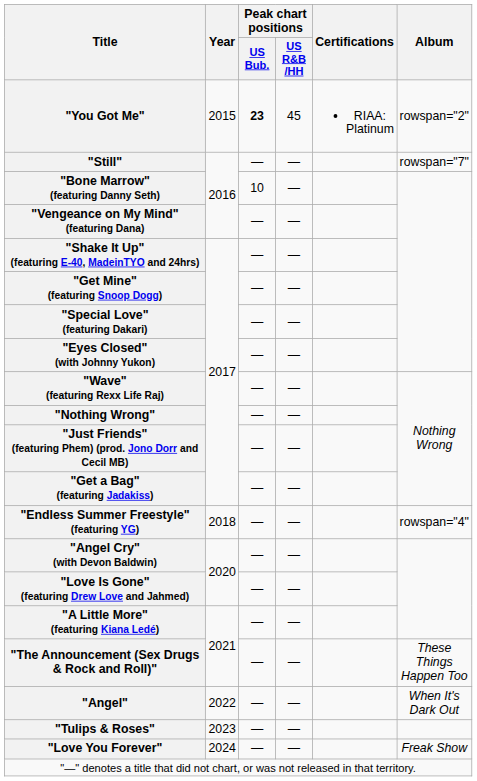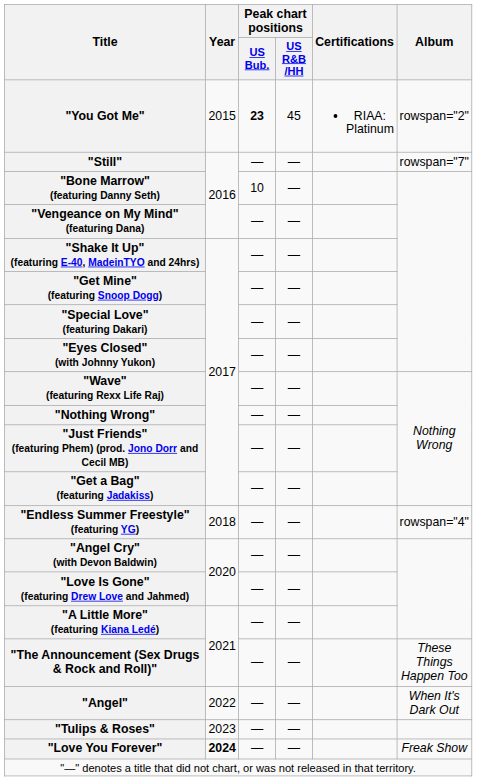(222, 749) normal -> (222, 749) bold
